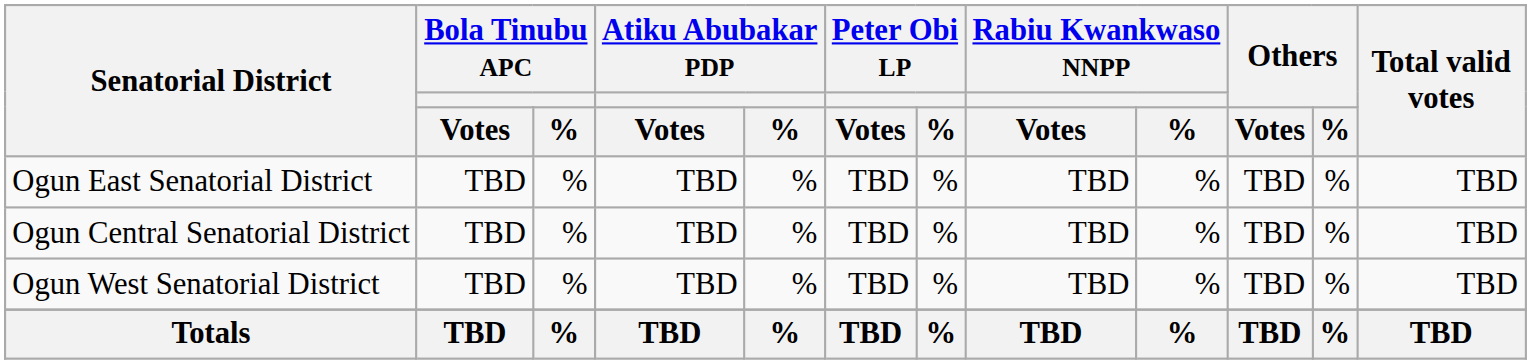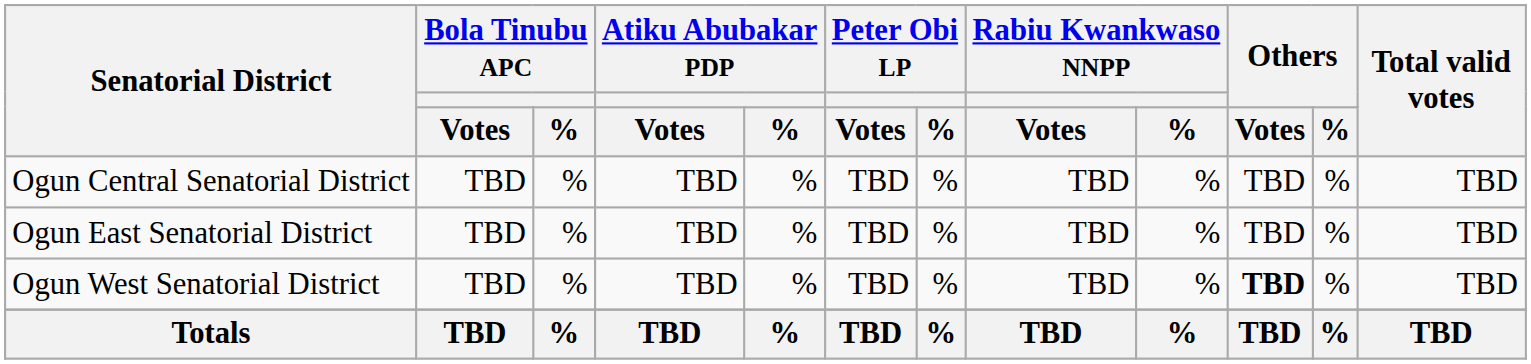rows swapped: (211, 232) <-> (192, 181)
(1274, 283) normal -> (1274, 283) bold
